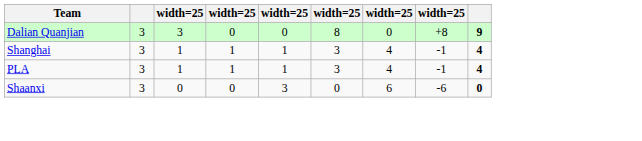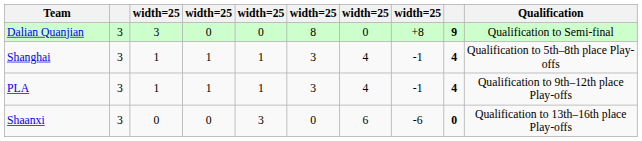+ column: (551, 13)
